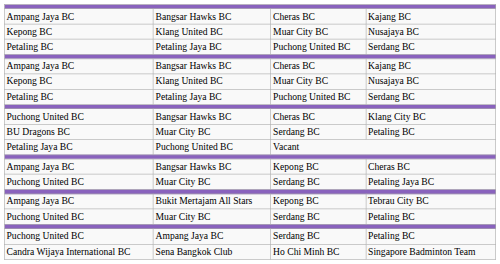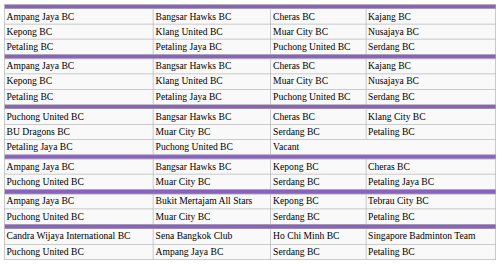rows swapped: (194, 251) <-> (189, 236)
